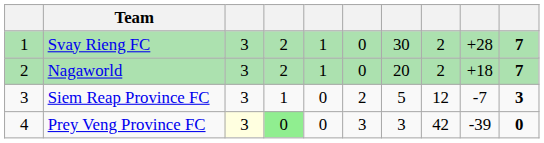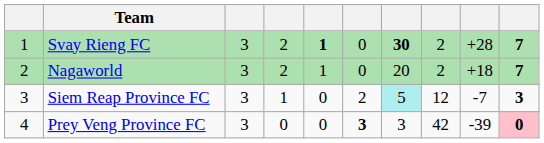(323, 44) normal -> (323, 44) bold
(401, 44) normal -> (401, 44) bold
(401, 97) no background -> (401, 97) paleturquoise background
(244, 124) lightyellow background -> (244, 124) no background
(284, 124) lightgreen background -> (284, 124) no background
(362, 124) normal -> (362, 124) bold
(519, 124) no background -> (519, 124) pink background
